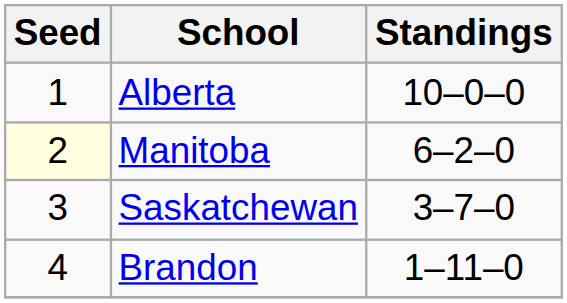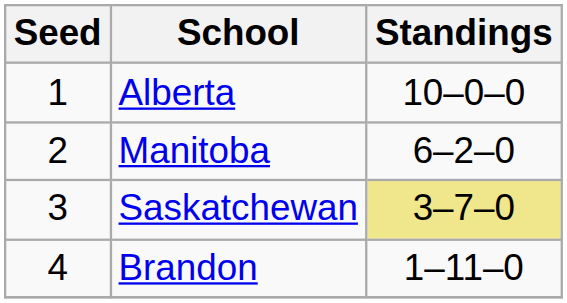(58, 150) lightyellow background -> (58, 150) no background
(464, 208) no background -> (464, 208) khaki background
